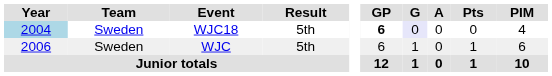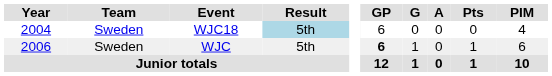(36, 29) lightblue background -> (36, 29) no background
(306, 29) no background -> (306, 29) lightblue background
(381, 29) bold -> (381, 29) normal
(415, 29) lavender background -> (415, 29) no background
(381, 46) normal -> (381, 46) bold
